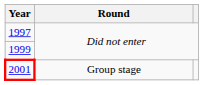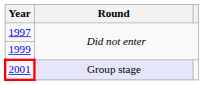(114, 70) no background -> (114, 70) lavender background
